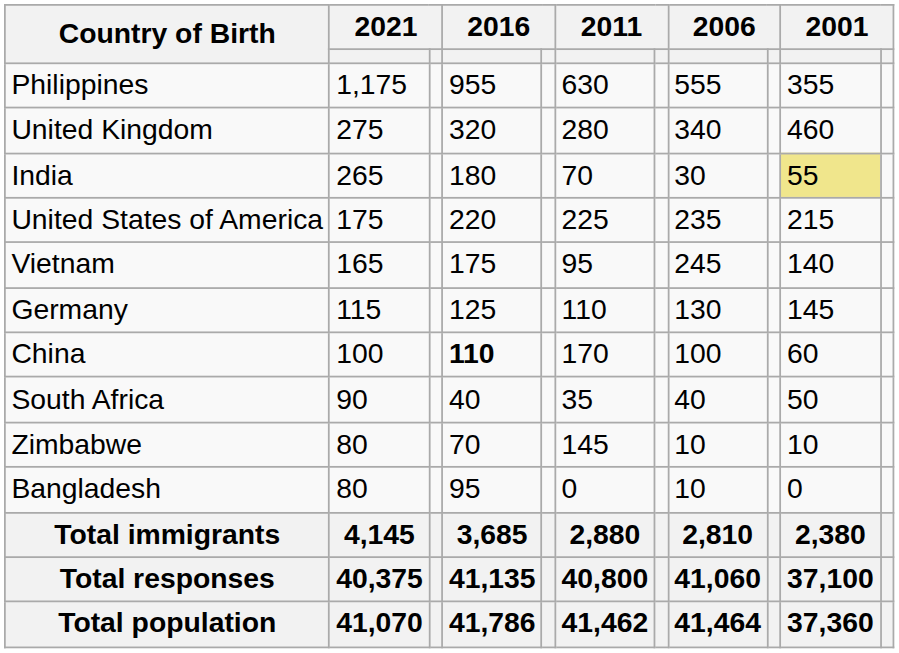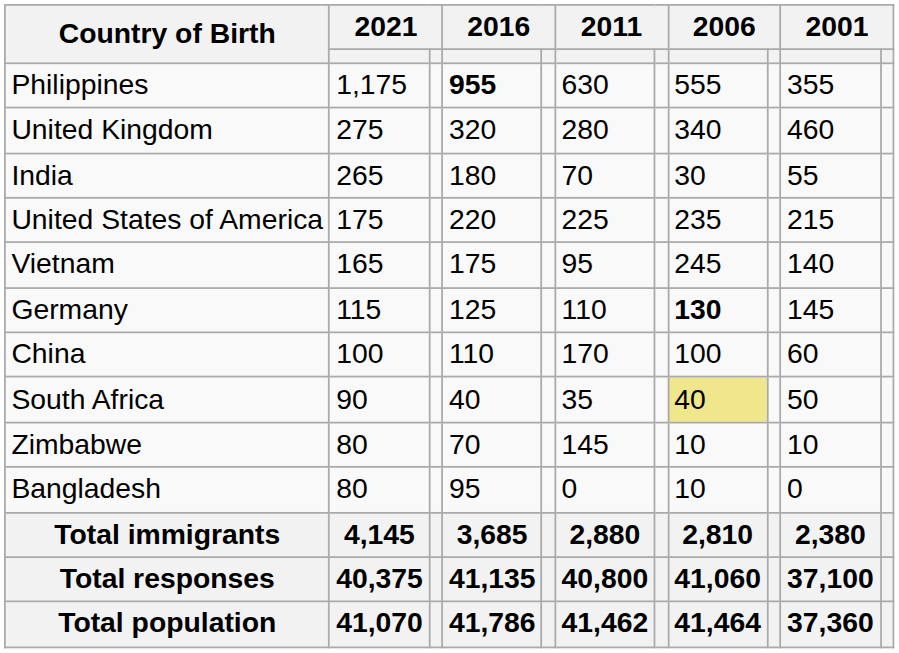(473, 84) normal -> (473, 84) bold
(803, 174) khaki background -> (803, 174) no background
(698, 309) normal -> (698, 309) bold
(472, 354) bold -> (471, 354) normal
(690, 399) no background -> (690, 399) khaki background
